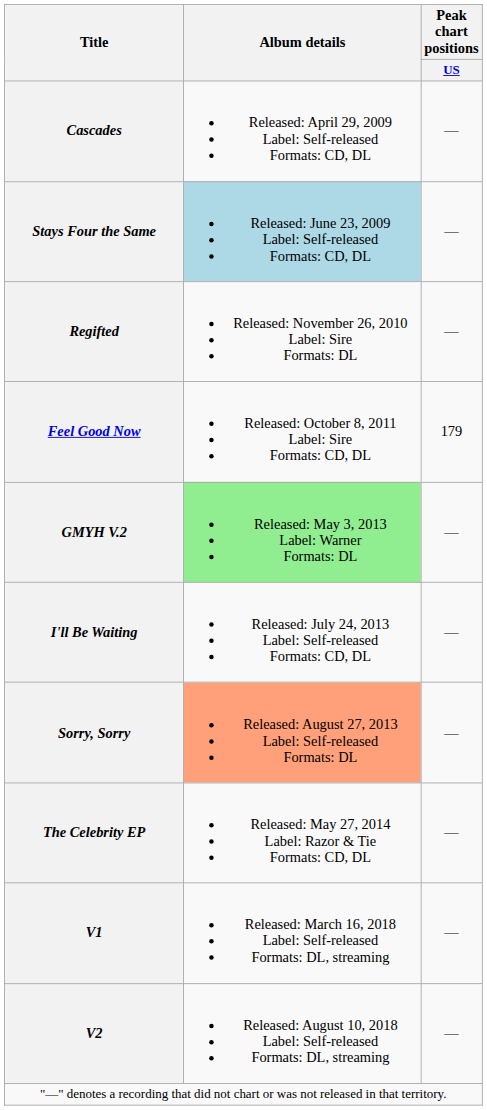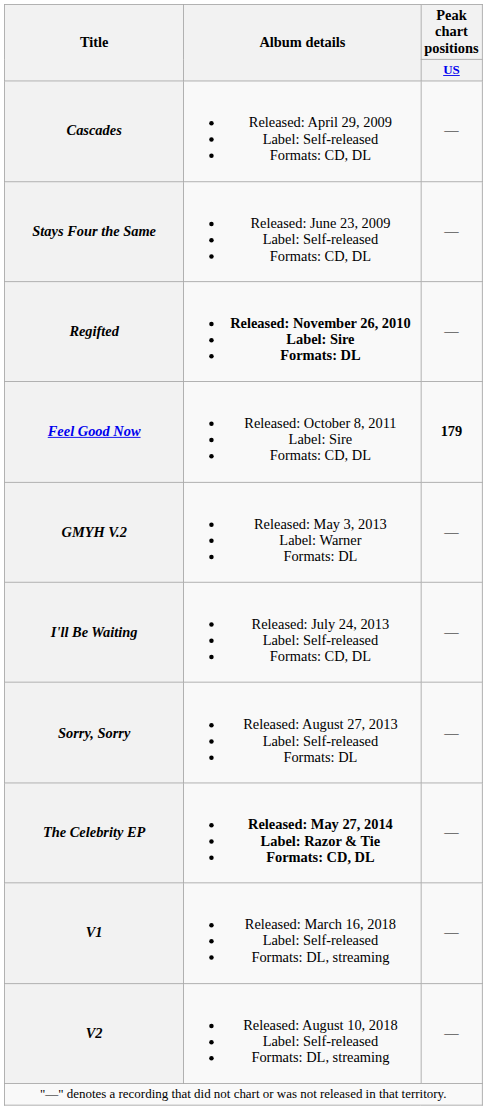(302, 240) lightblue background -> (302, 240) no background
(302, 340) normal -> (302, 340) bold
(451, 431) normal -> (451, 431) bold
(302, 540) lightgreen background -> (302, 540) no background
(302, 741) lightsalmon background -> (302, 741) no background
(302, 841) normal -> (302, 841) bold
